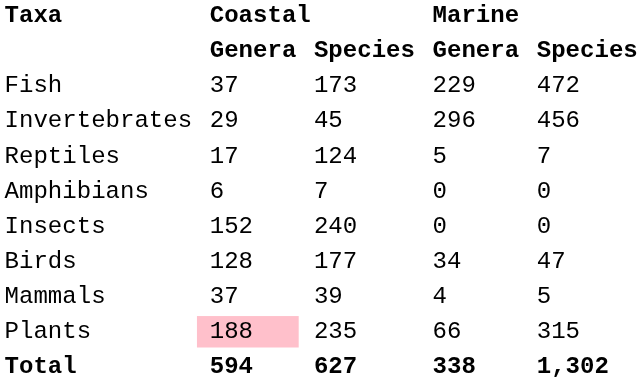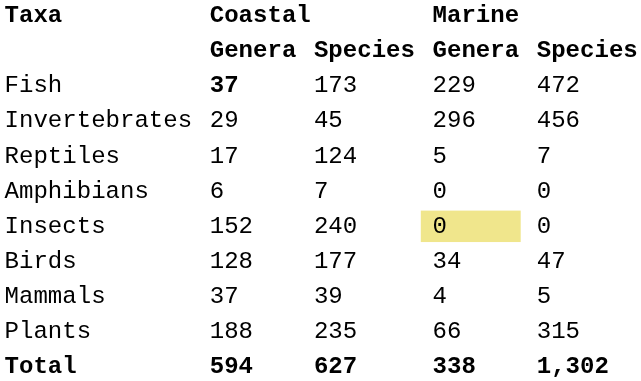(224, 86) normal -> (224, 86) bold
(440, 226) no background -> (440, 226) khaki background
(231, 332) pink background -> (231, 332) no background
